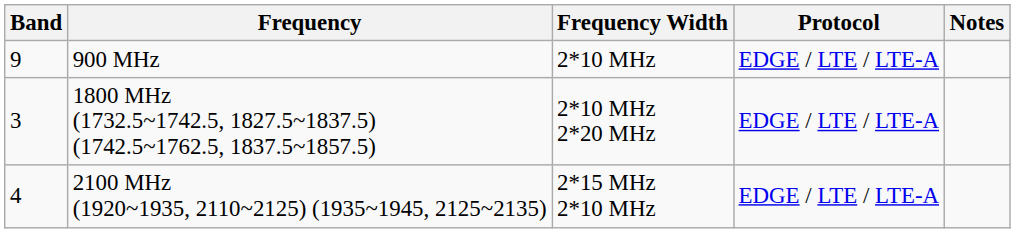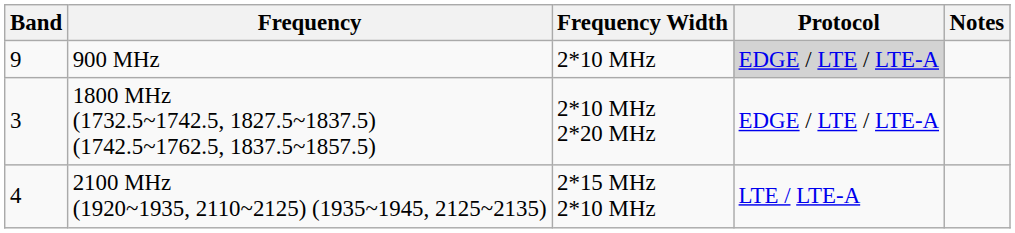(839, 58) no background -> (839, 58) lightgrey background
(839, 195) EDGE / LTE / LTE-A -> (799, 195) LTE / LTE-A
